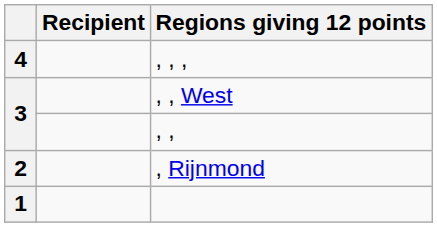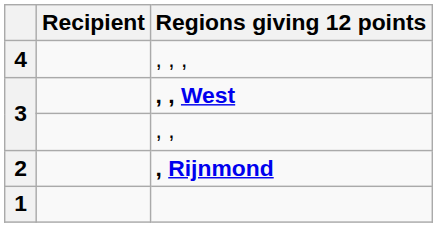(194, 95) normal -> (195, 95) bold
(210, 167) normal -> (215, 167) bold
